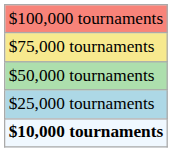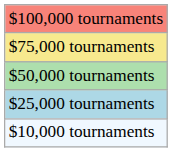(86, 132) bold -> (82, 132) normal
